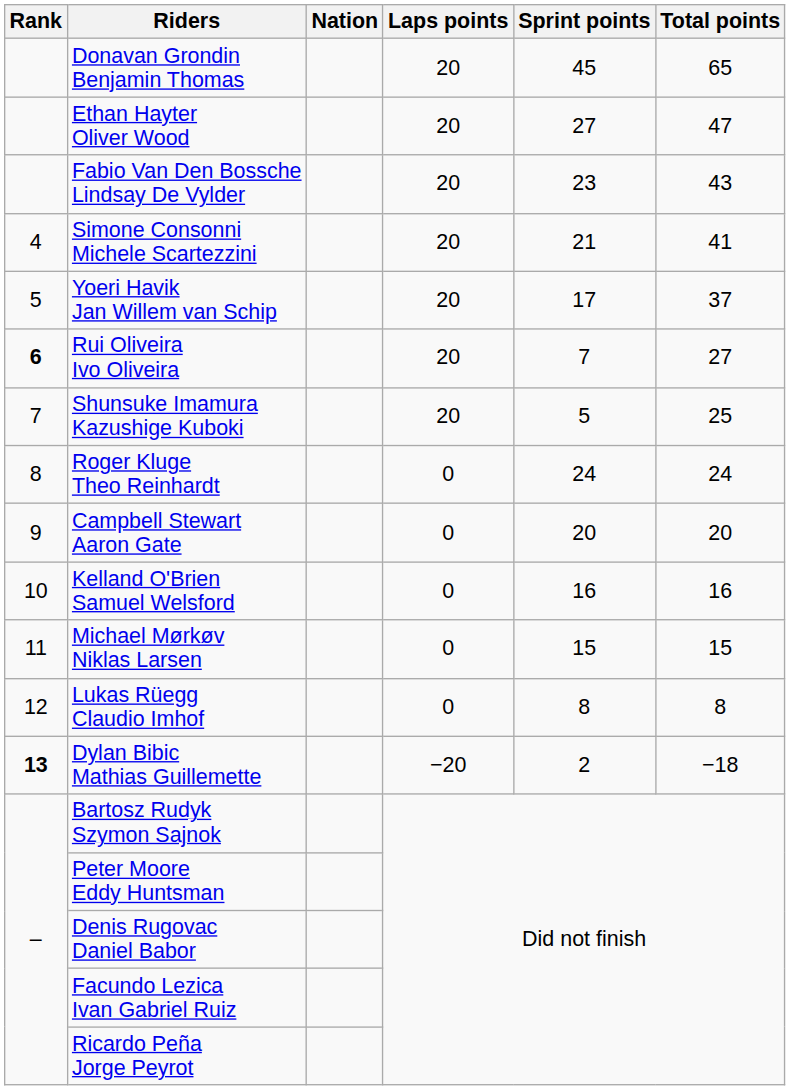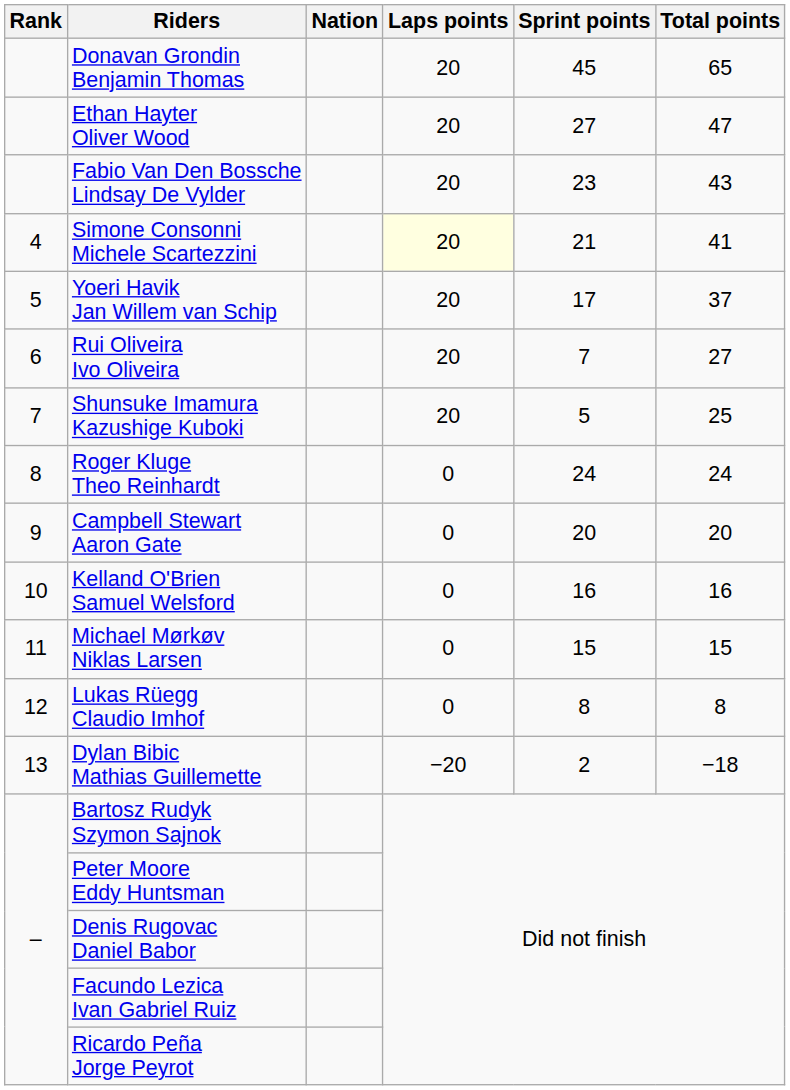(448, 241) no background -> (448, 241) lightyellow background
(36, 358) bold -> (36, 358) normal
(36, 765) bold -> (36, 765) normal
